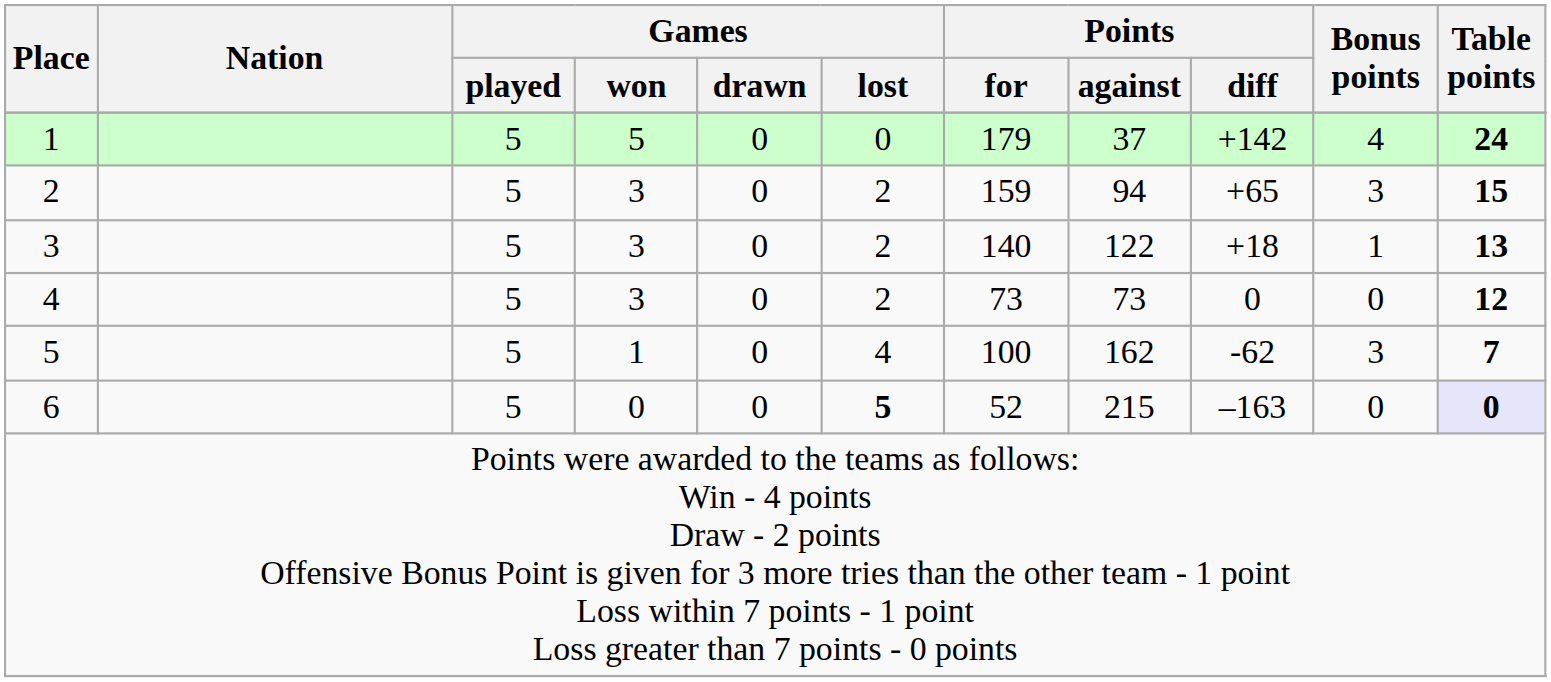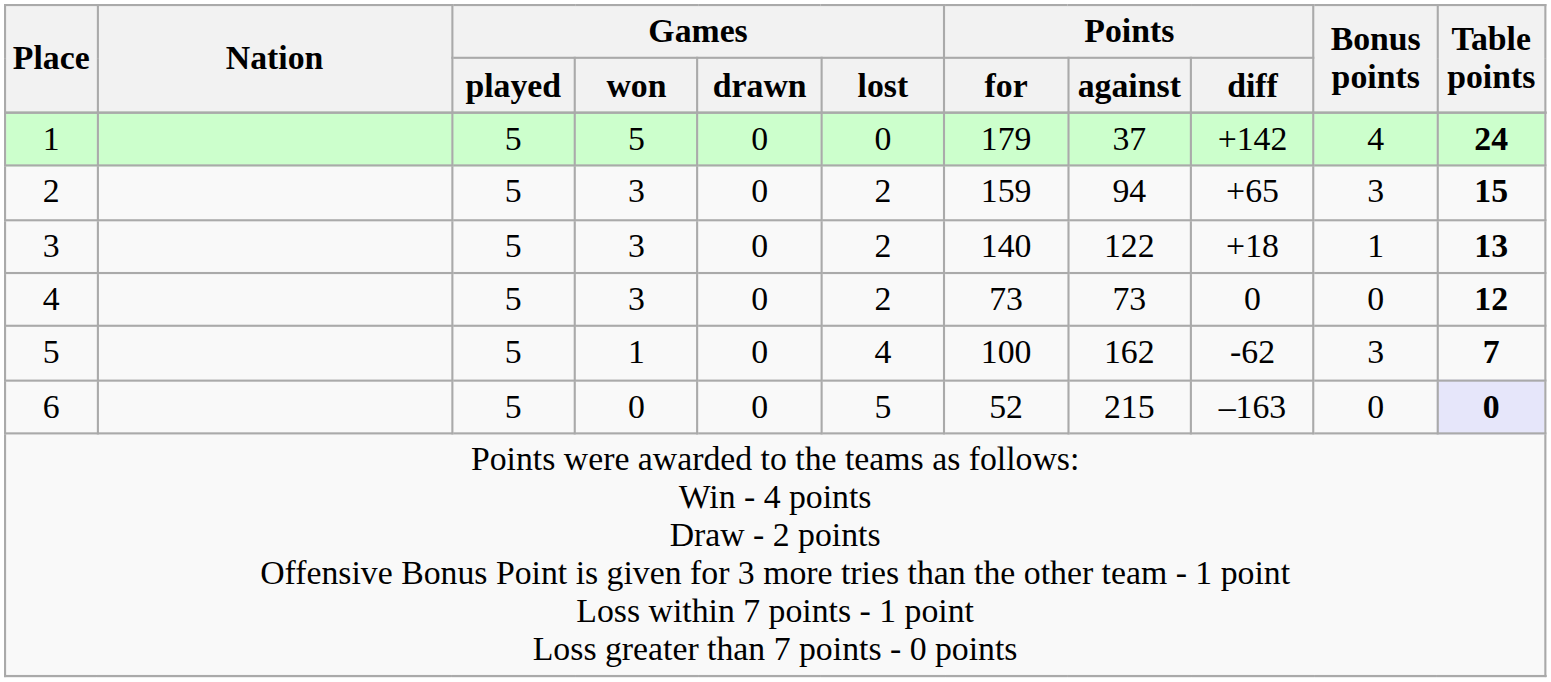(883, 406) bold -> (883, 406) normal
